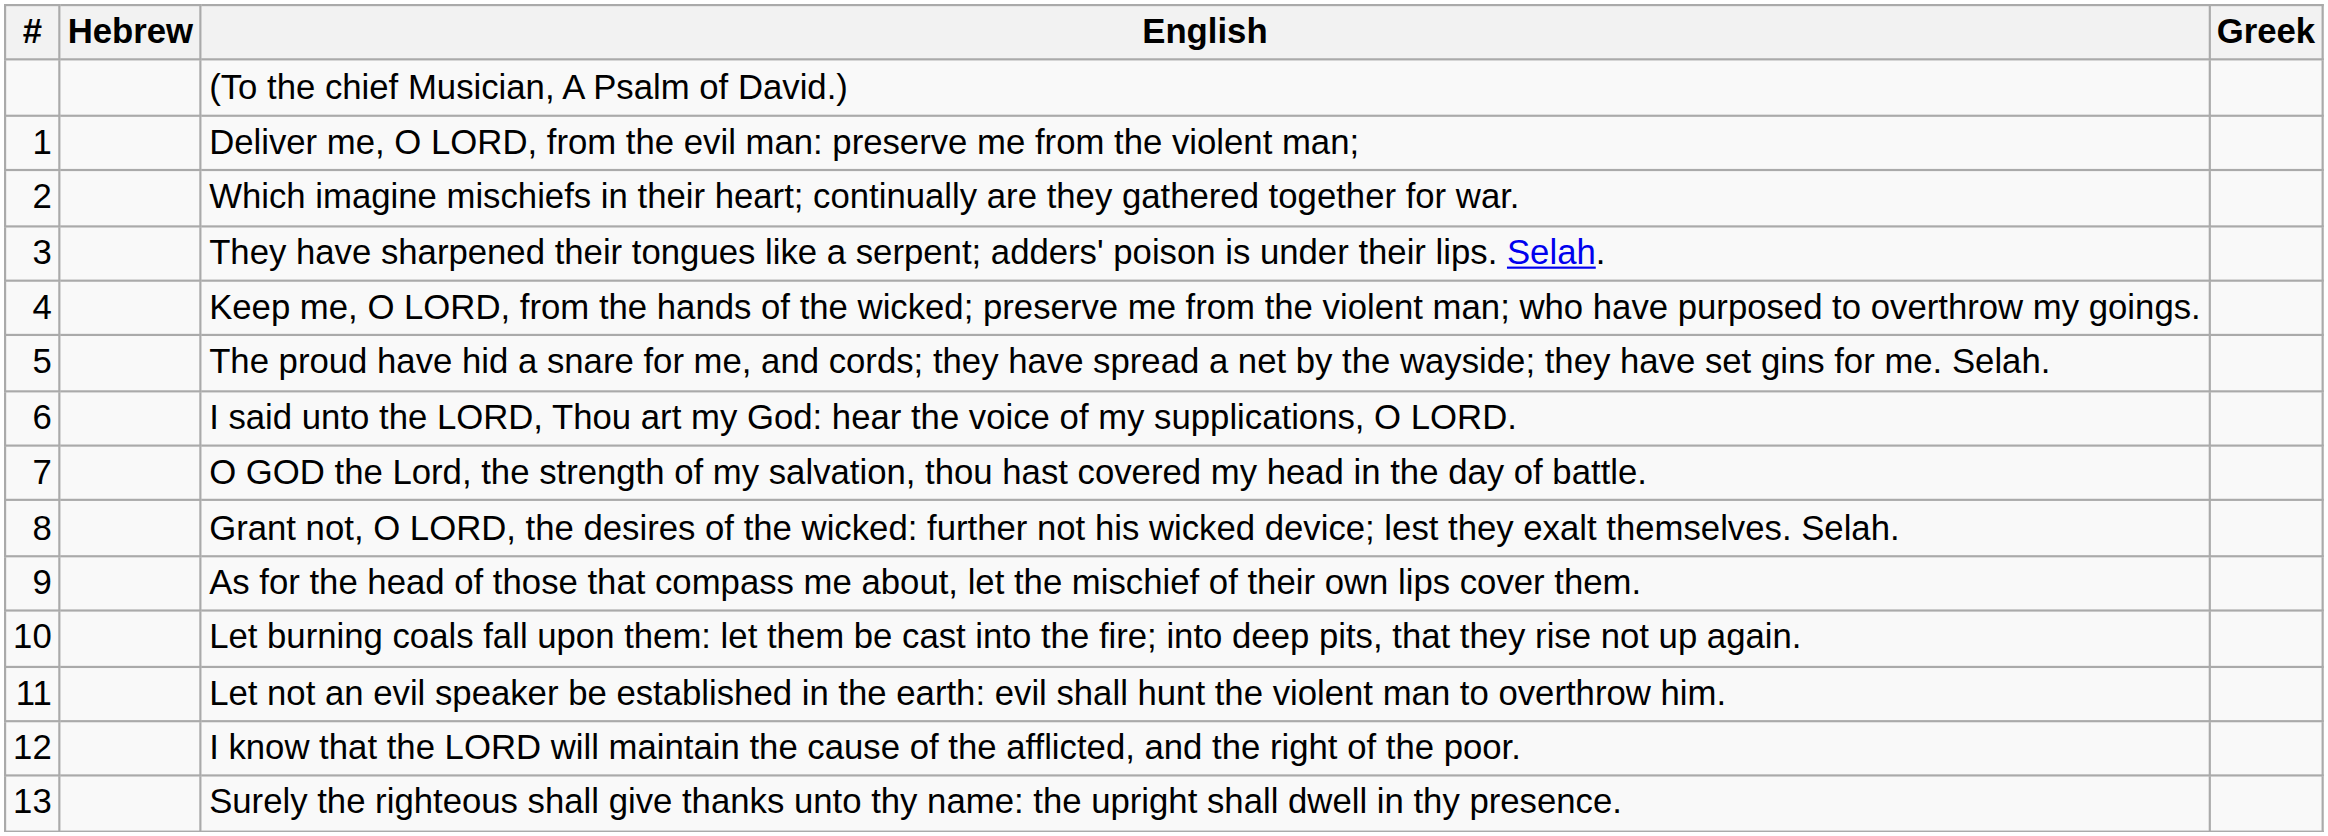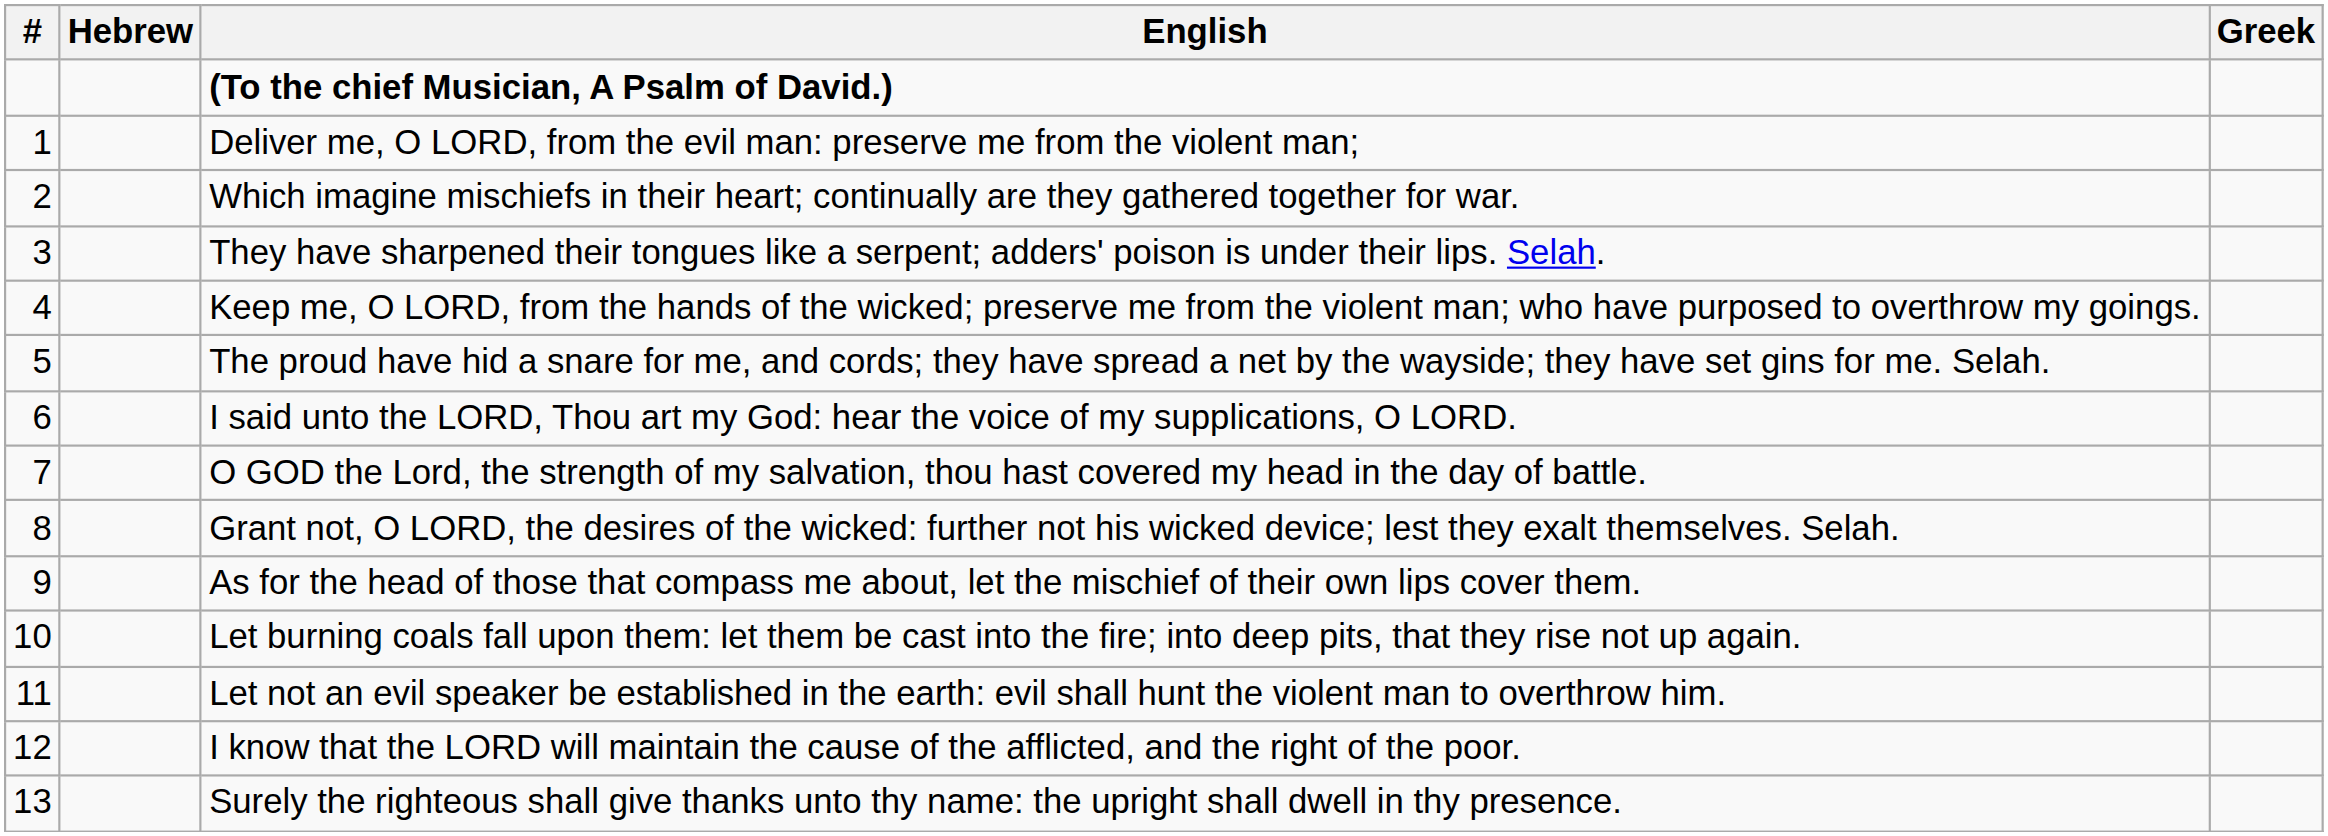(528, 87) normal -> (551, 87) bold
